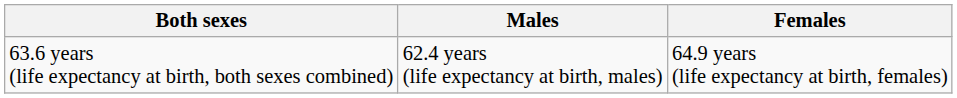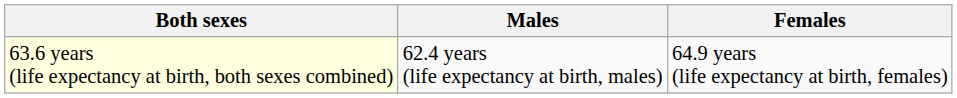(201, 64) no background -> (201, 64) lightyellow background
